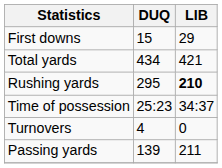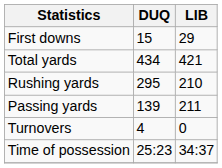(191, 83) bold -> (191, 83) normal
rows swapped: (52, 151) <-> (69, 106)
